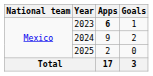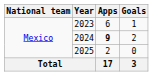(108, 24) bold -> (108, 24) normal
(108, 38) normal -> (108, 38) bold
